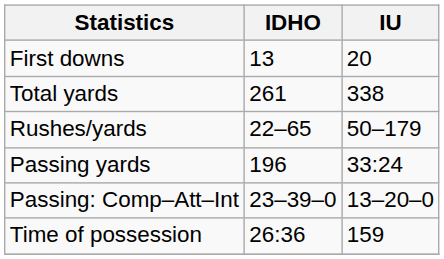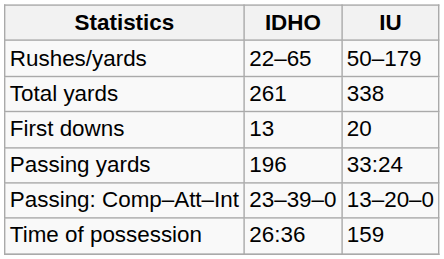rows swapped: (67, 58) <-> (78, 129)
